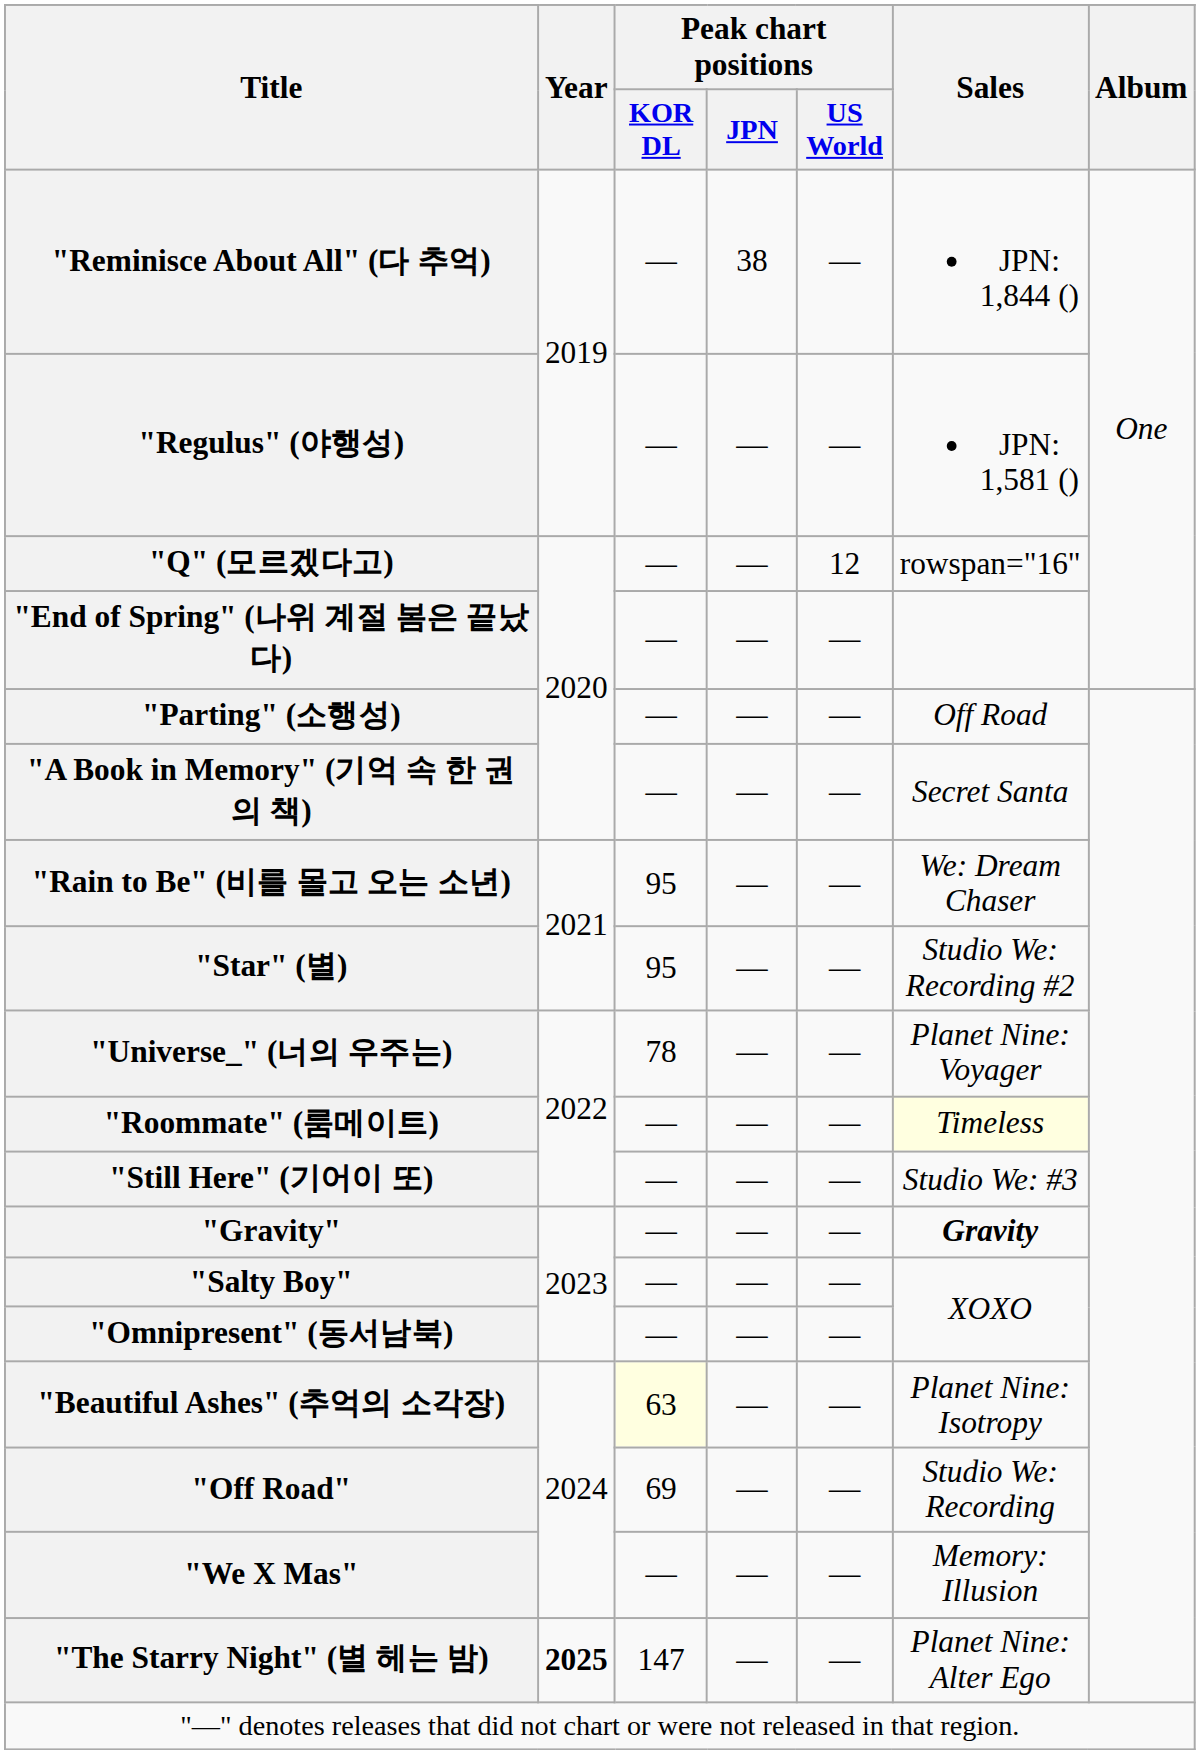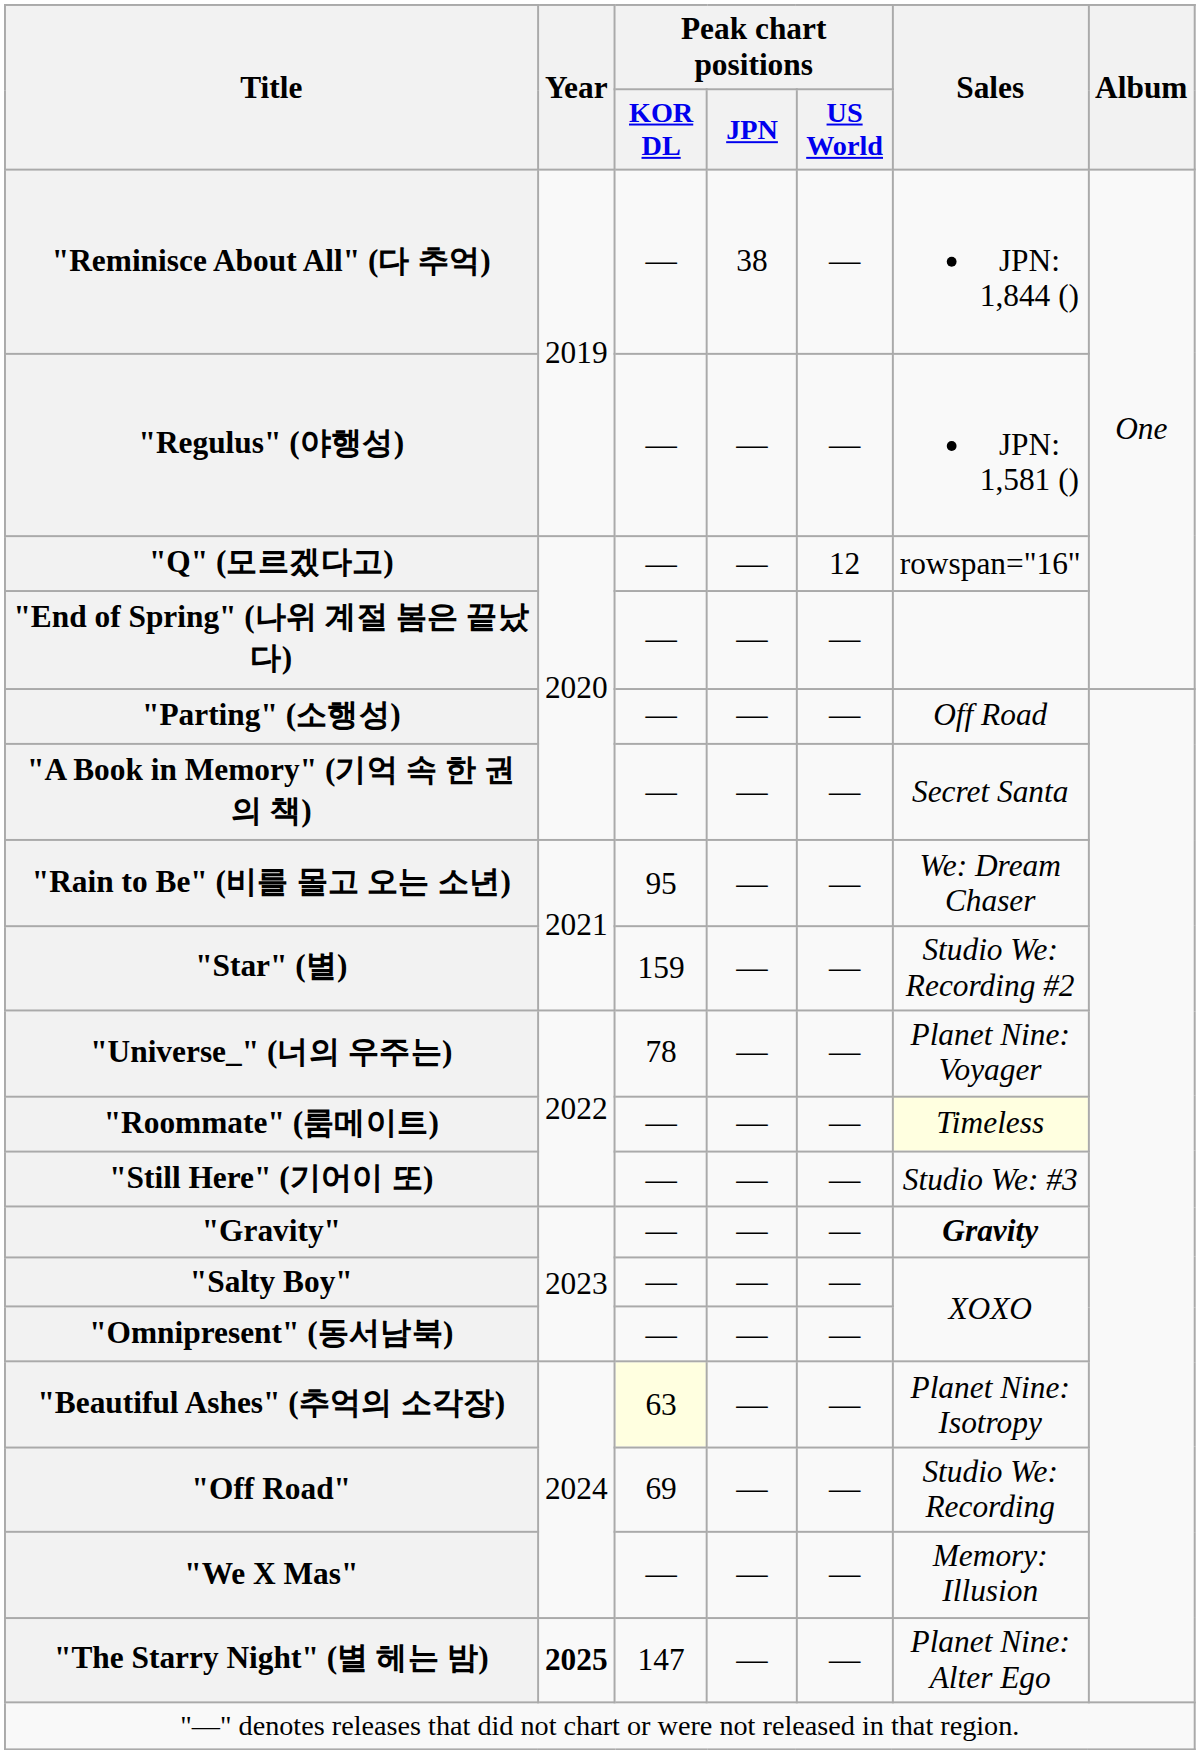(661, 967) 95 -> (661, 967) 159
